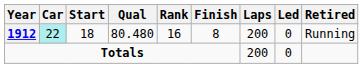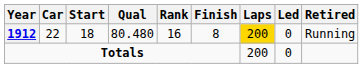(53, 34) paleturquoise background -> (53, 34) no background
(258, 34) no background -> (258, 34) gold background
